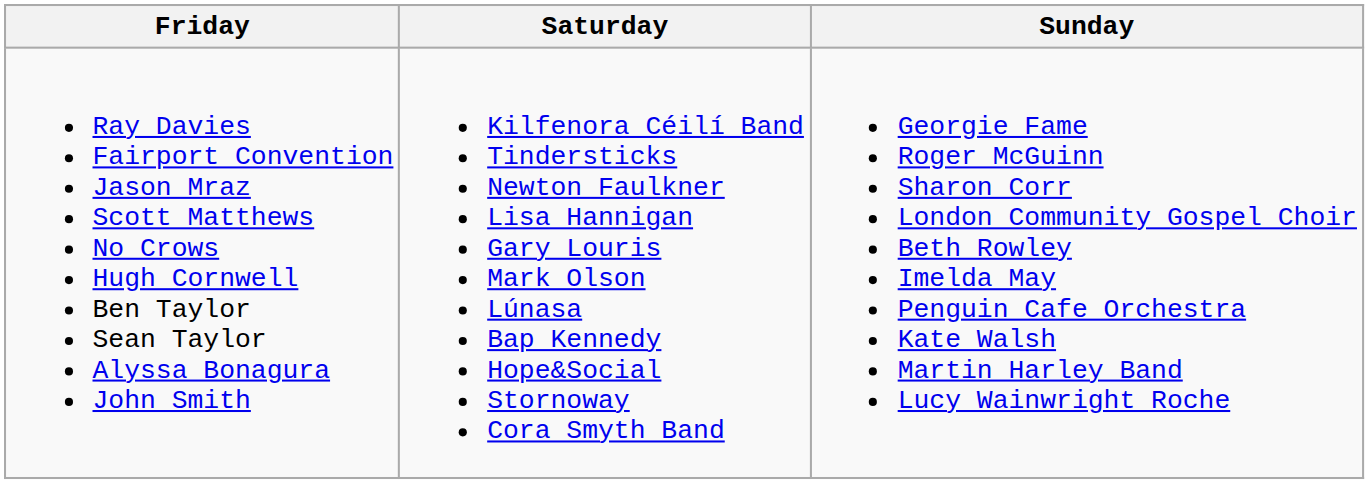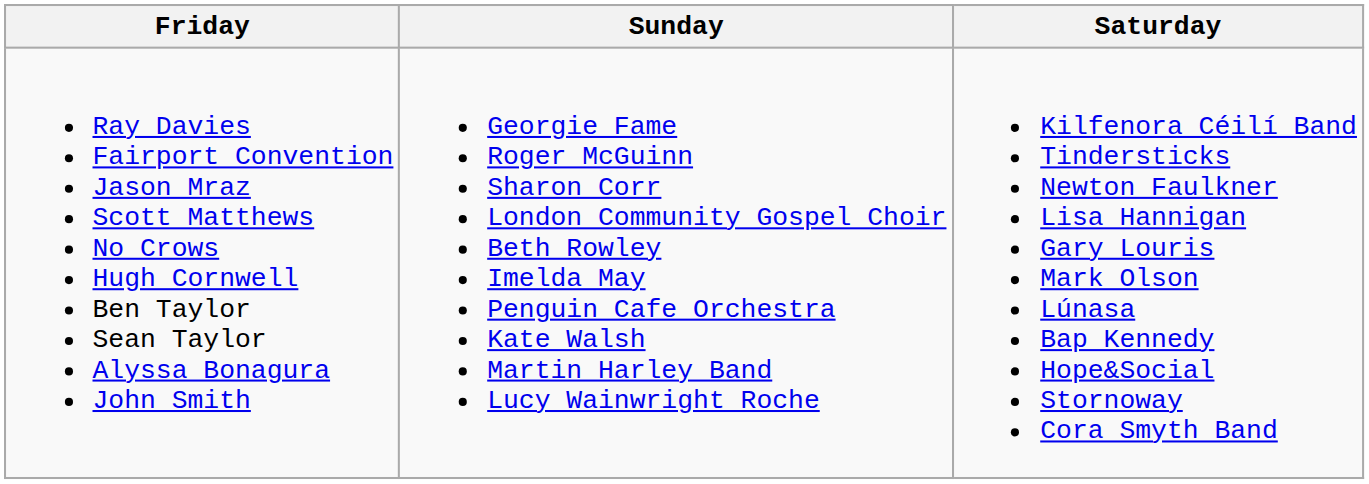columns swapped: (605, 27) <-> (1087, 27)
